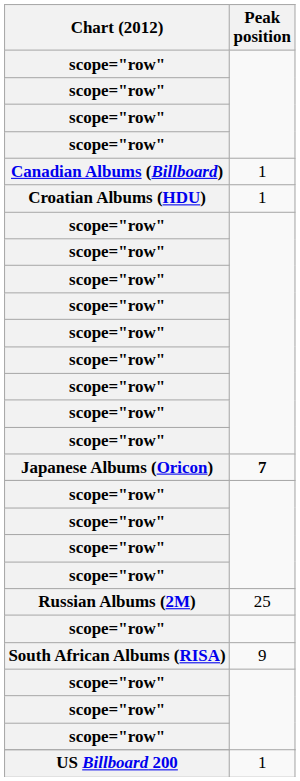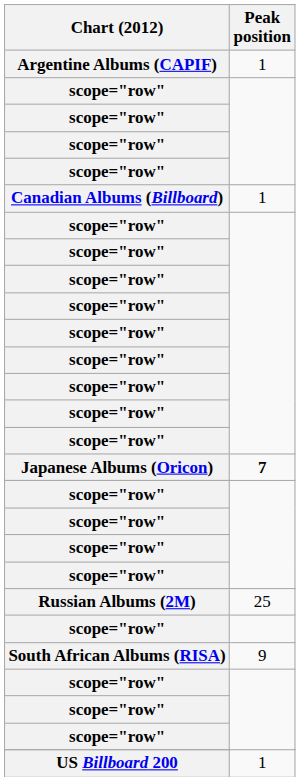+ row: (117, 63)
- row: (117, 198)
